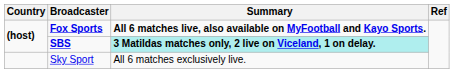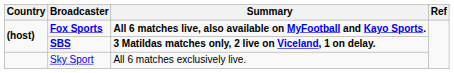(244, 44) paleturquoise background -> (244, 44) no background
